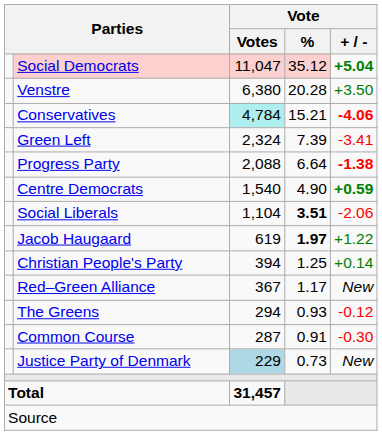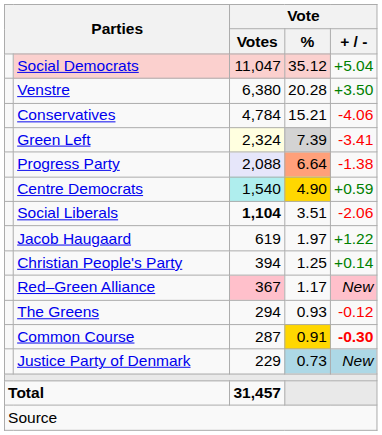(354, 66) bold -> (354, 66) normal
(262, 115) paleturquoise background -> (262, 115) no background
(356, 115) bold -> (356, 115) normal
(262, 139) no background -> (262, 139) lightyellow background
(312, 139) no background -> (312, 139) lightgrey background
(262, 164) no background -> (262, 164) lavender background
(312, 164) no background -> (312, 164) lightsalmon background
(356, 164) bold -> (356, 164) normal
(262, 189) no background -> (262, 189) paleturquoise background
(312, 189) no background -> (312, 189) gold background
(354, 189) bold -> (354, 189) normal
(262, 213) normal -> (262, 213) bold
(312, 213) bold -> (312, 213) normal
(312, 238) bold -> (312, 238) normal
(268, 287) no background -> (268, 287) pink background
(358, 287) no background -> (358, 287) pink background
(312, 336) no background -> (312, 336) gold background
(356, 336) normal -> (356, 336) bold
(268, 361) lightblue background -> (268, 361) no background
(312, 361) no background -> (312, 361) lightblue background
(358, 361) no background -> (358, 361) lightblue background
